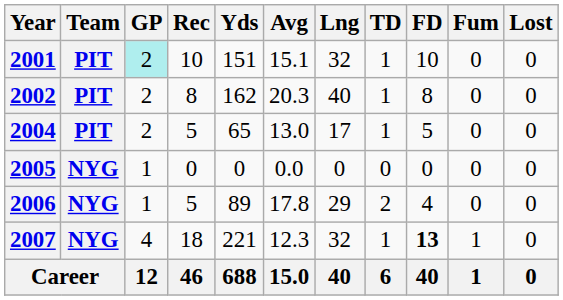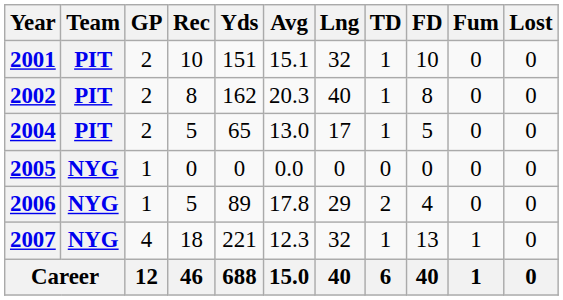(147, 58) paleturquoise background -> (147, 58) no background
(427, 240) bold -> (427, 240) normal
